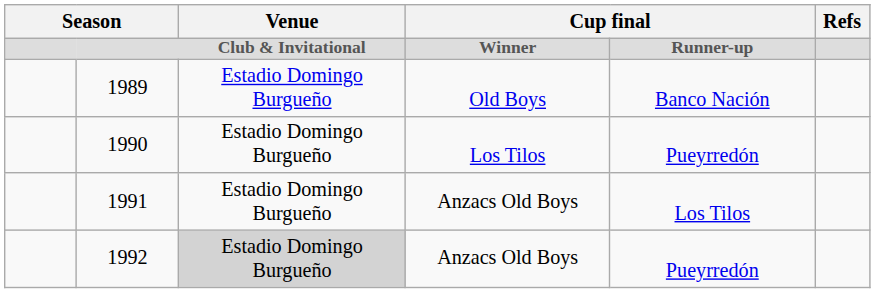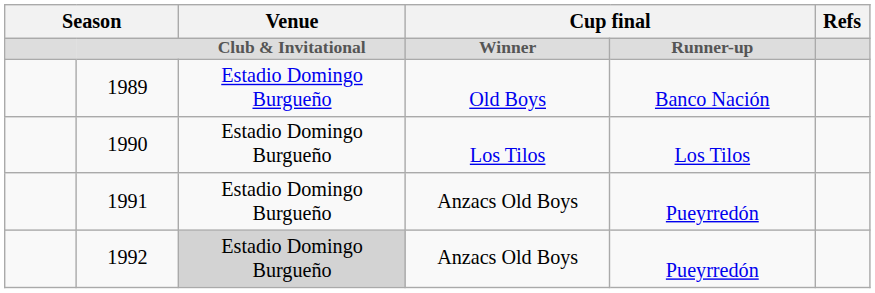(712, 156) Pueyrredón -> (712, 156) Los Tilos
(712, 213) Los Tilos -> (712, 213) Pueyrredón
